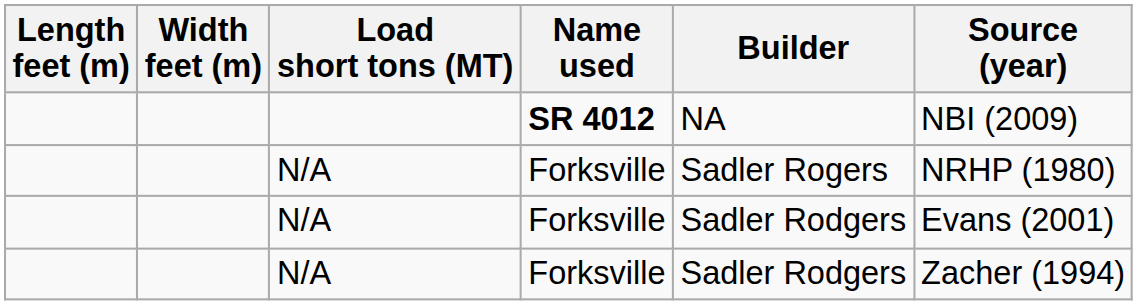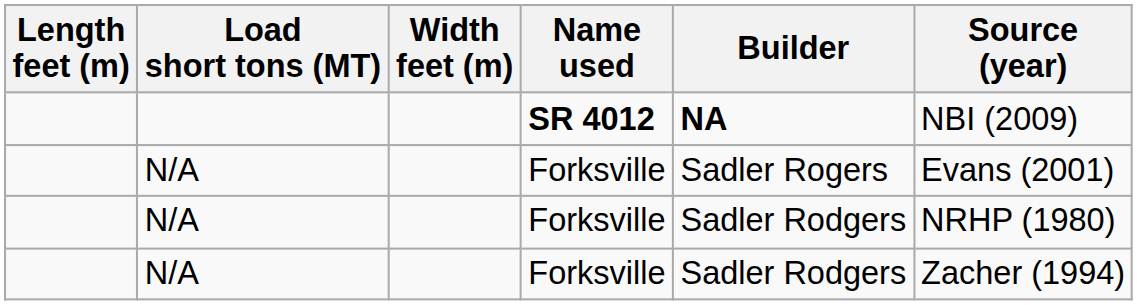columns swapped: (203, 48) <-> (395, 48)
(703, 118) normal -> (704, 118) bold
(1018, 169) NRHP (1980) -> (1018, 169) Evans (2001)
(1018, 221) Evans (2001) -> (1018, 221) NRHP (1980)
